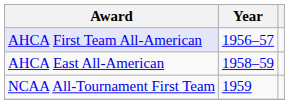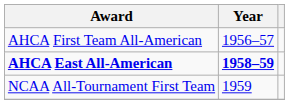(105, 39) lavender background -> (105, 39) no background
(86, 63) normal -> (90, 63) bold
(248, 63) normal -> (248, 63) bold
